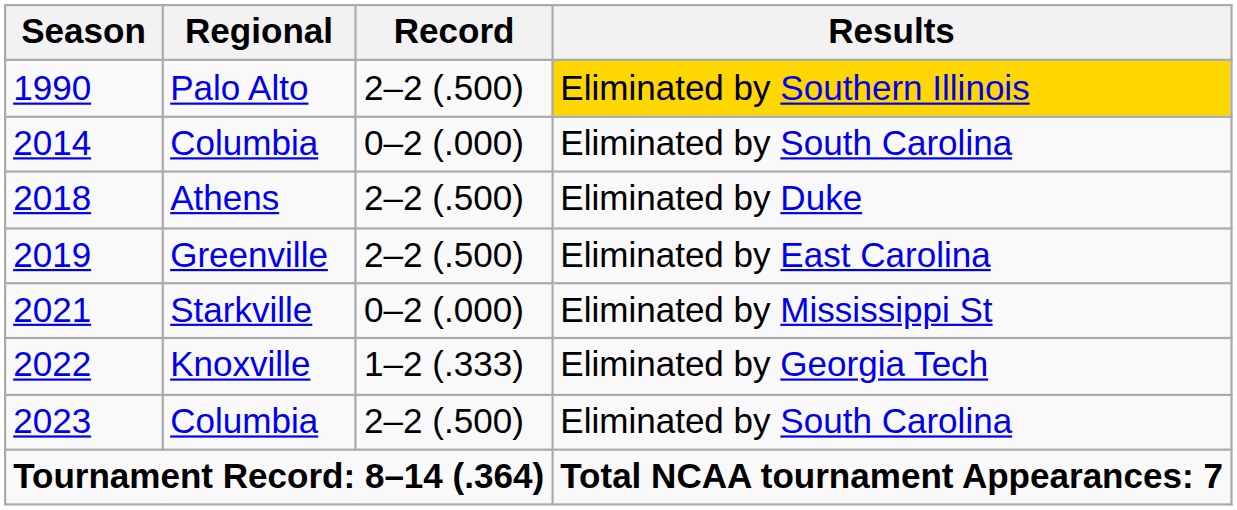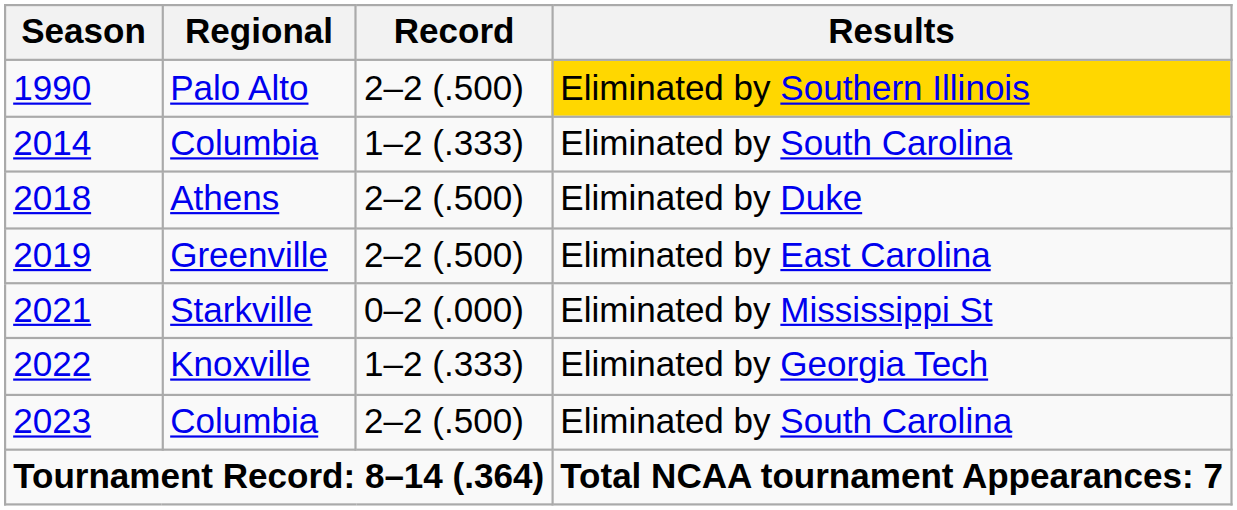(444, 143) 0–2 (.000) -> (444, 143) 1–2 (.333)
